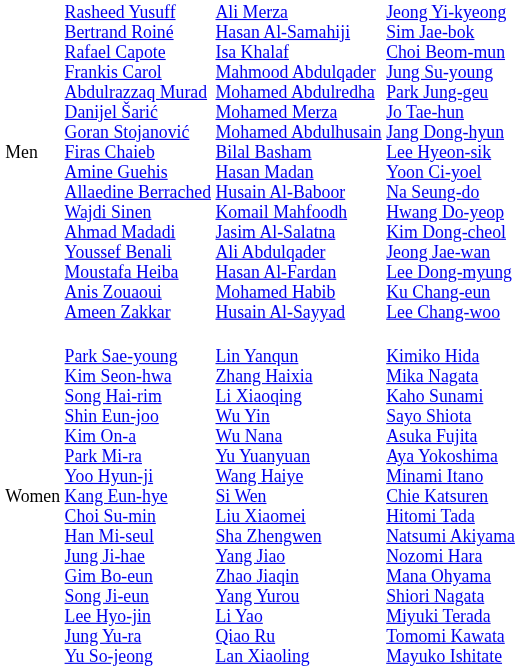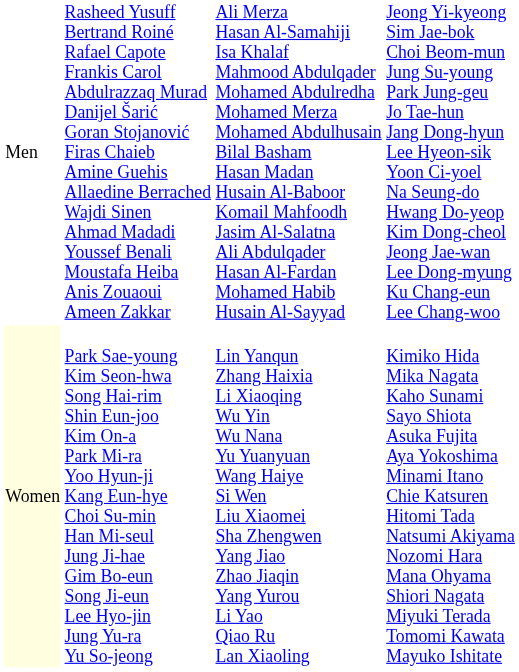(33, 496) no background -> (33, 496) lightyellow background
